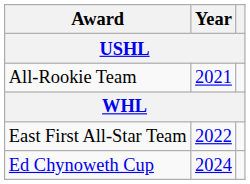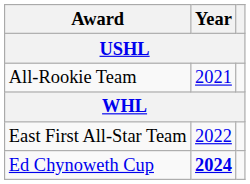(213, 164) normal -> (213, 164) bold
